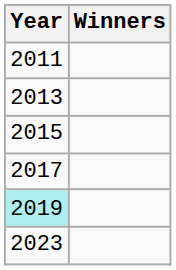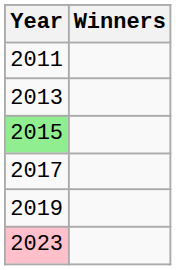(37, 134) no background -> (37, 134) lightgreen background
(37, 208) paleturquoise background -> (37, 208) no background
(37, 245) no background -> (37, 245) pink background
